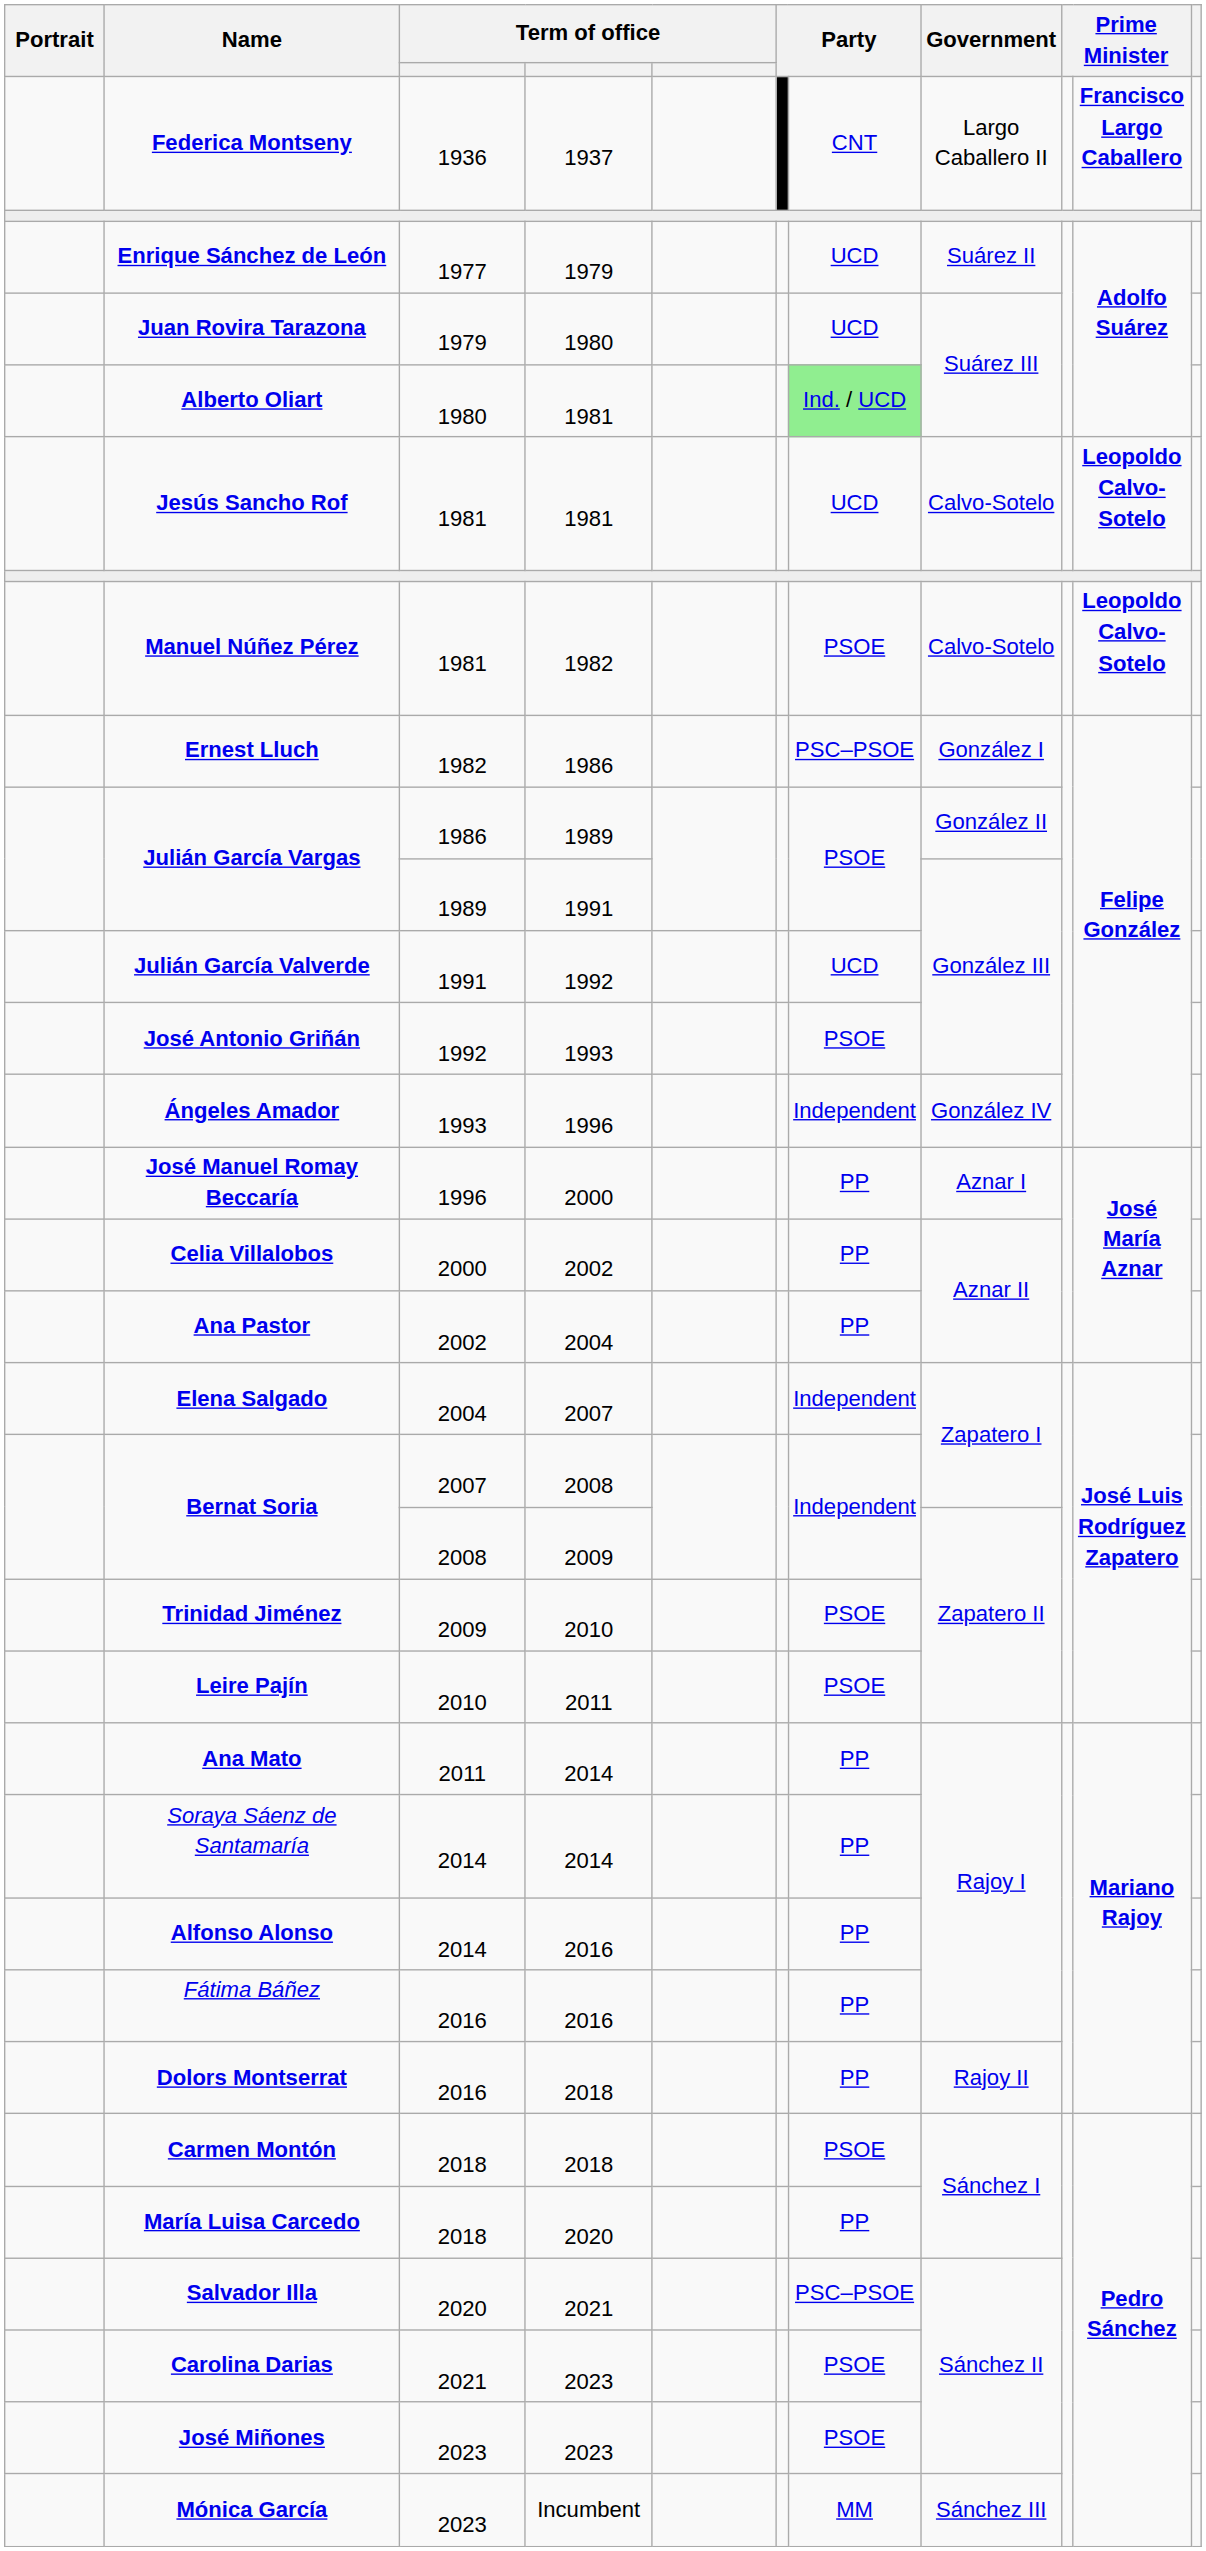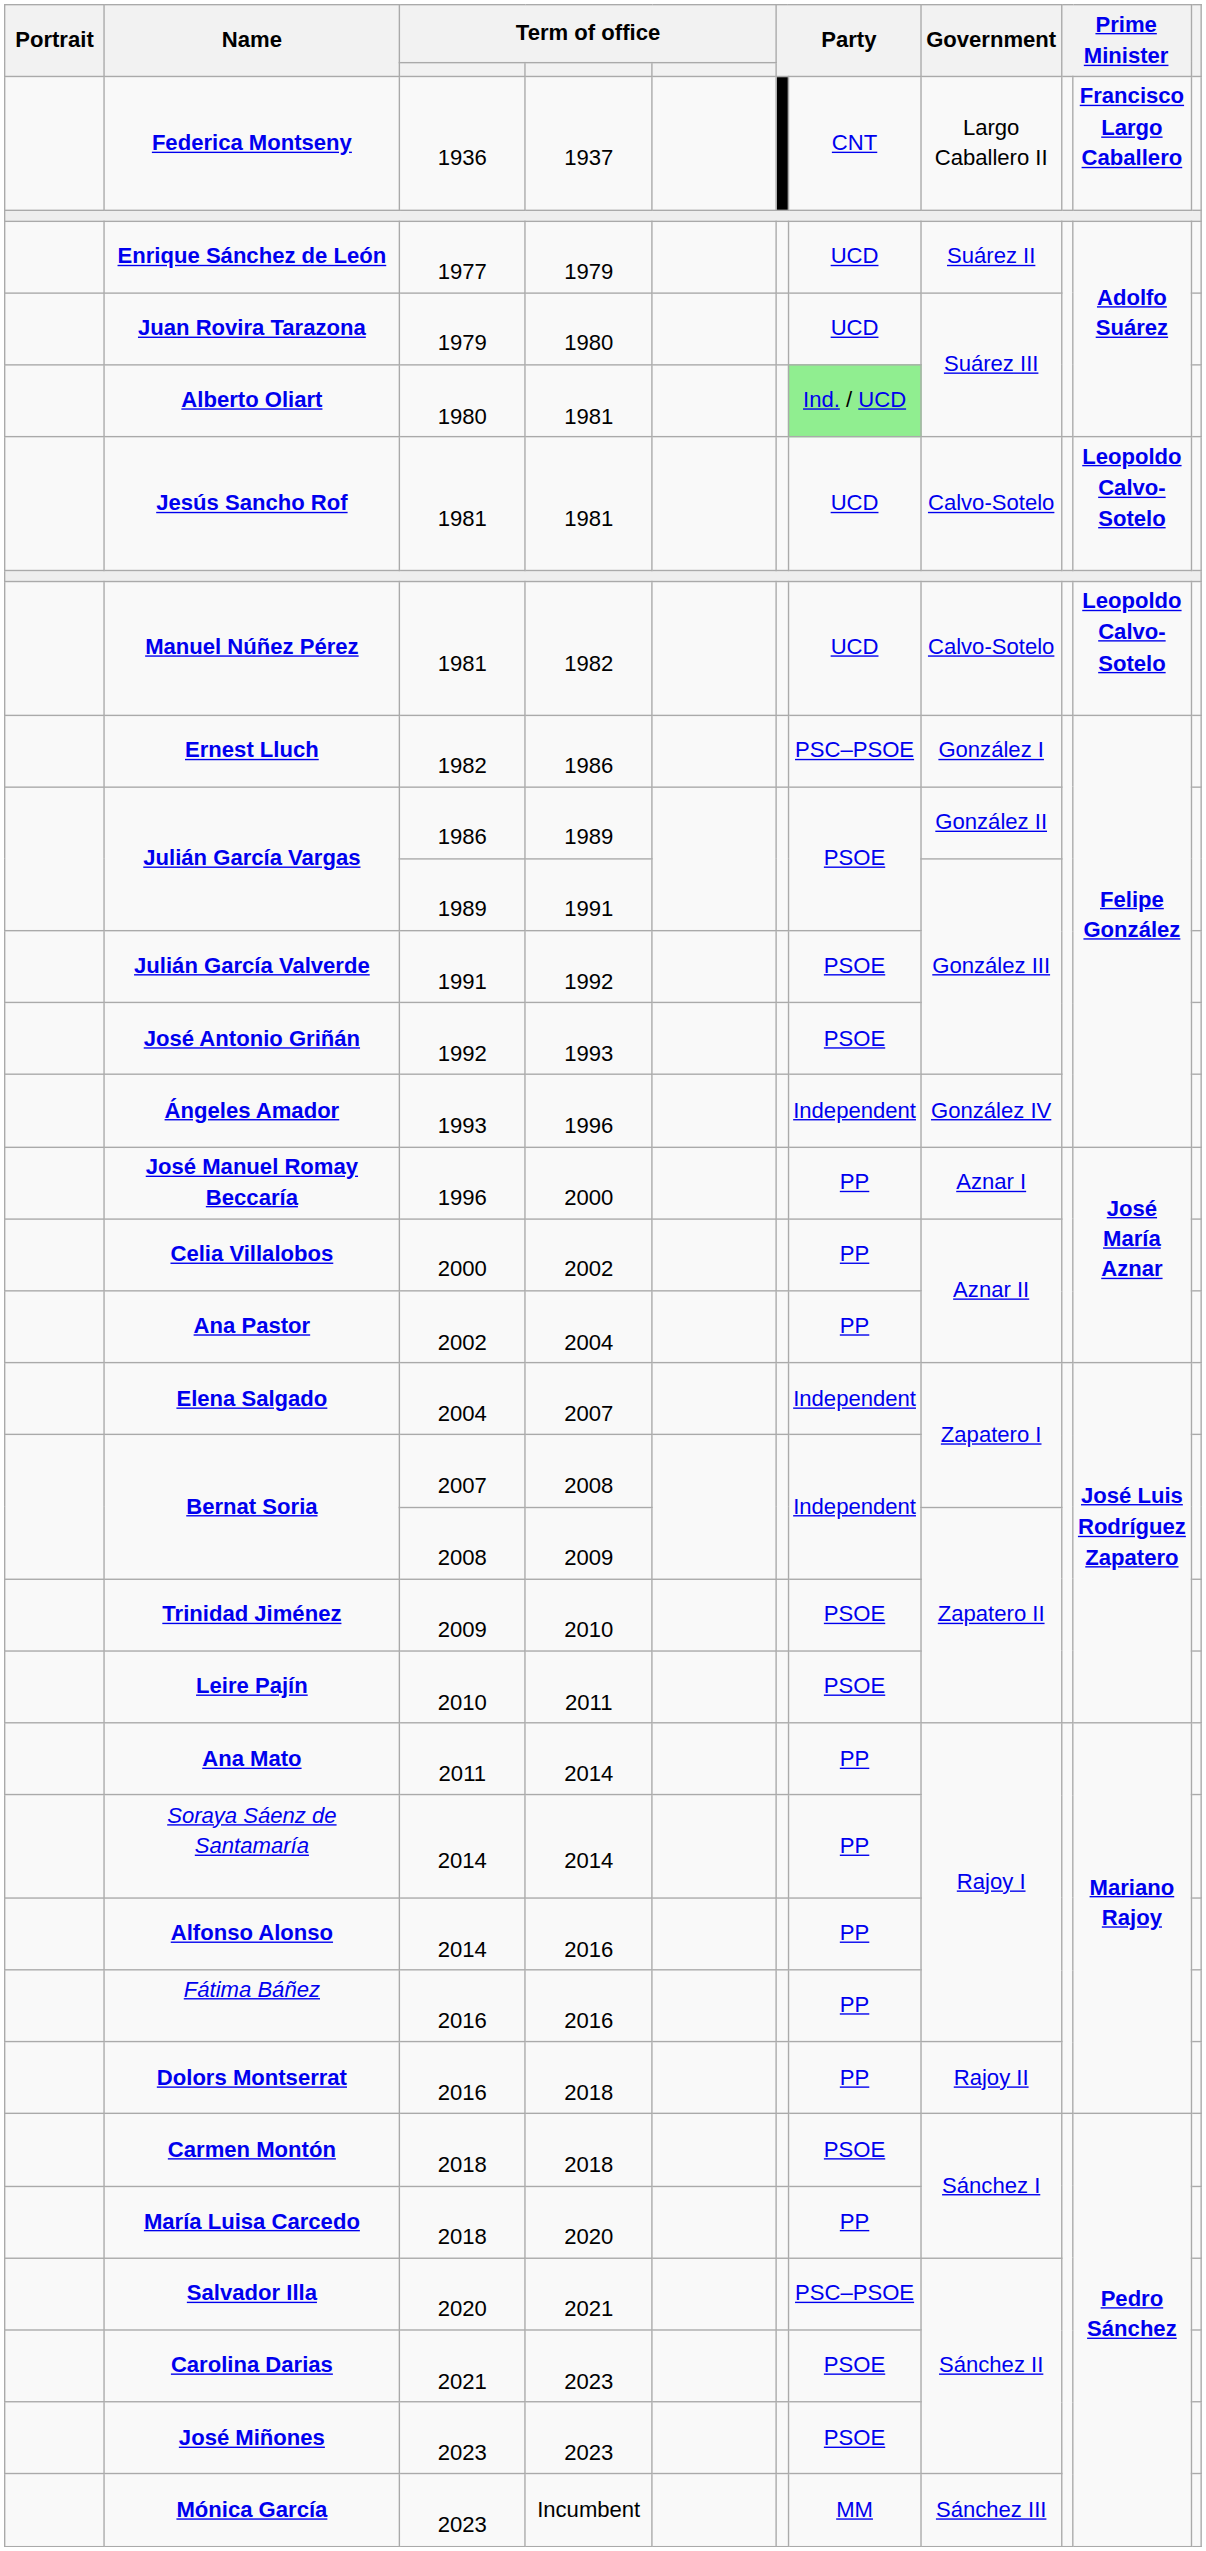(855, 647) PSOE -> (855, 647) UCD
(855, 966) UCD -> (855, 966) PSOE
